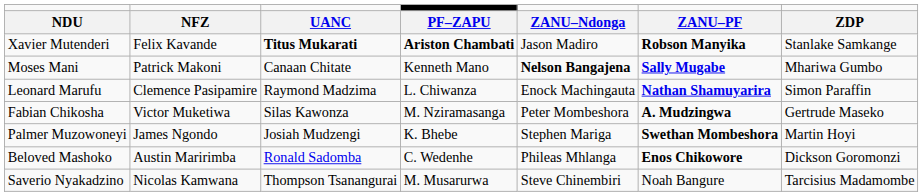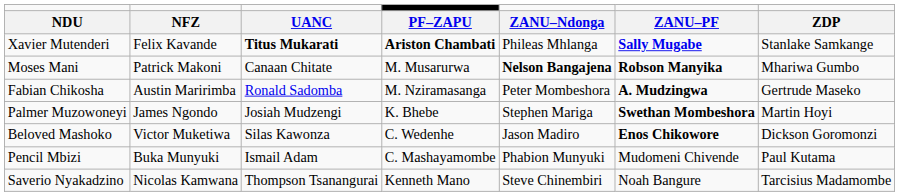(559, 44) Jason Madiro -> (550, 44) Phileas Mhlanga
(694, 44) Robson Manyika -> (660, 44) Sally Mugabe
(446, 67) Kenneth Mano -> (427, 67) M. Musarurwa
(683, 67) Sally Mugabe -> (670, 67) Robson Manyika
- row: (55, 90)
(182, 112) Victor Muketiwa -> (185, 90) Austin Maririmba
(306, 112) Silas Kawonza -> (294, 90) Ronald Sadomba
(185, 157) Austin Maririmba -> (182, 135) Victor Muketiwa
(313, 157) Ronald Sadomba -> (287, 135) Silas Kawonza
(568, 157) Phileas Mhlanga -> (541, 135) Jason Madiro
+ row: (44, 157)
(446, 180) M. Musarurwa -> (427, 180) Kenneth Mano
